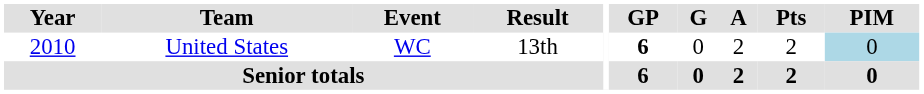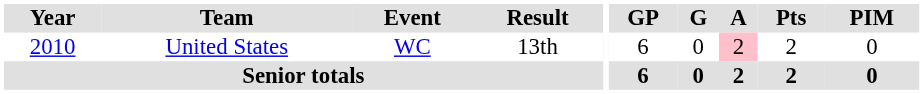(643, 46) bold -> (643, 46) normal
(738, 46) no background -> (738, 46) pink background
(872, 46) lightblue background -> (872, 46) no background
